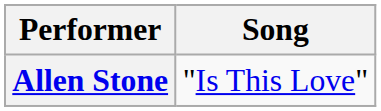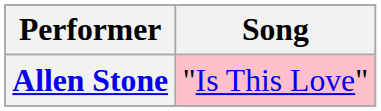(275, 79) no background -> (275, 79) pink background
